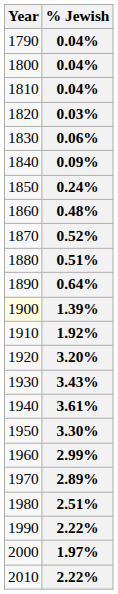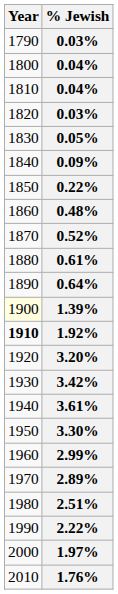(78, 41) 0.04% -> (78, 41) 0.03%
(78, 138) 0.06% -> (78, 138) 0.05%
(78, 187) 0.24% -> (78, 187) 0.22%
(78, 260) 0.51% -> (78, 260) 0.61%
(23, 333) normal -> (23, 333) bold
(78, 382) 3.43% -> (78, 382) 3.42%
(78, 576) 2.22% -> (78, 576) 1.76%
